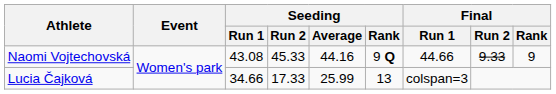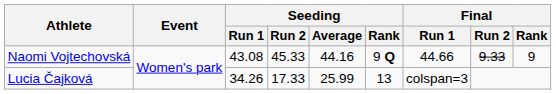(246, 79) 34.66 -> (246, 79) 34.26
